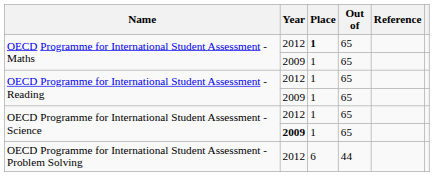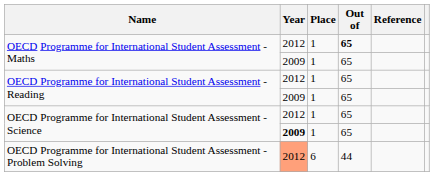(313, 43) bold -> (313, 43) normal
(346, 43) normal -> (346, 43) bold
(294, 156) no background -> (294, 156) lightsalmon background
